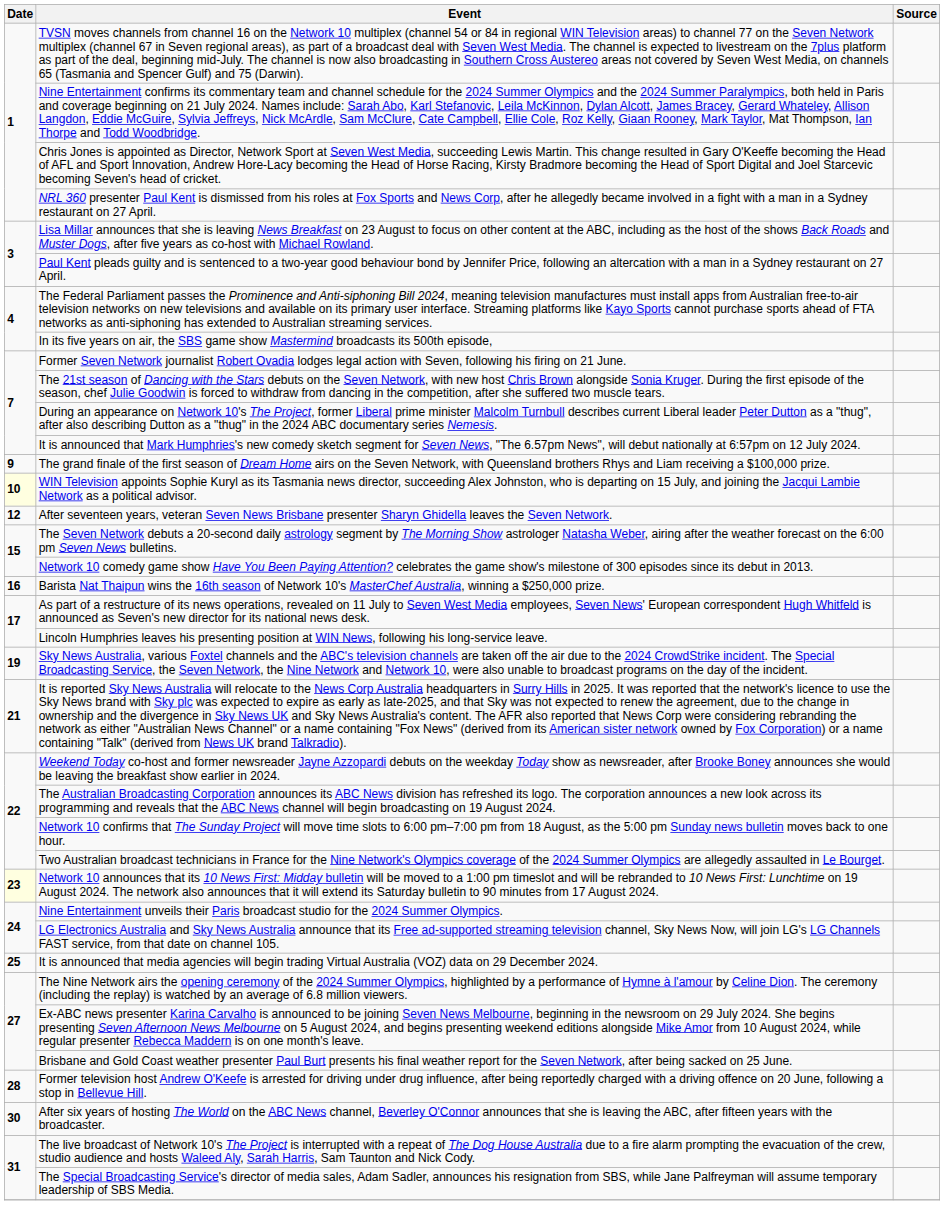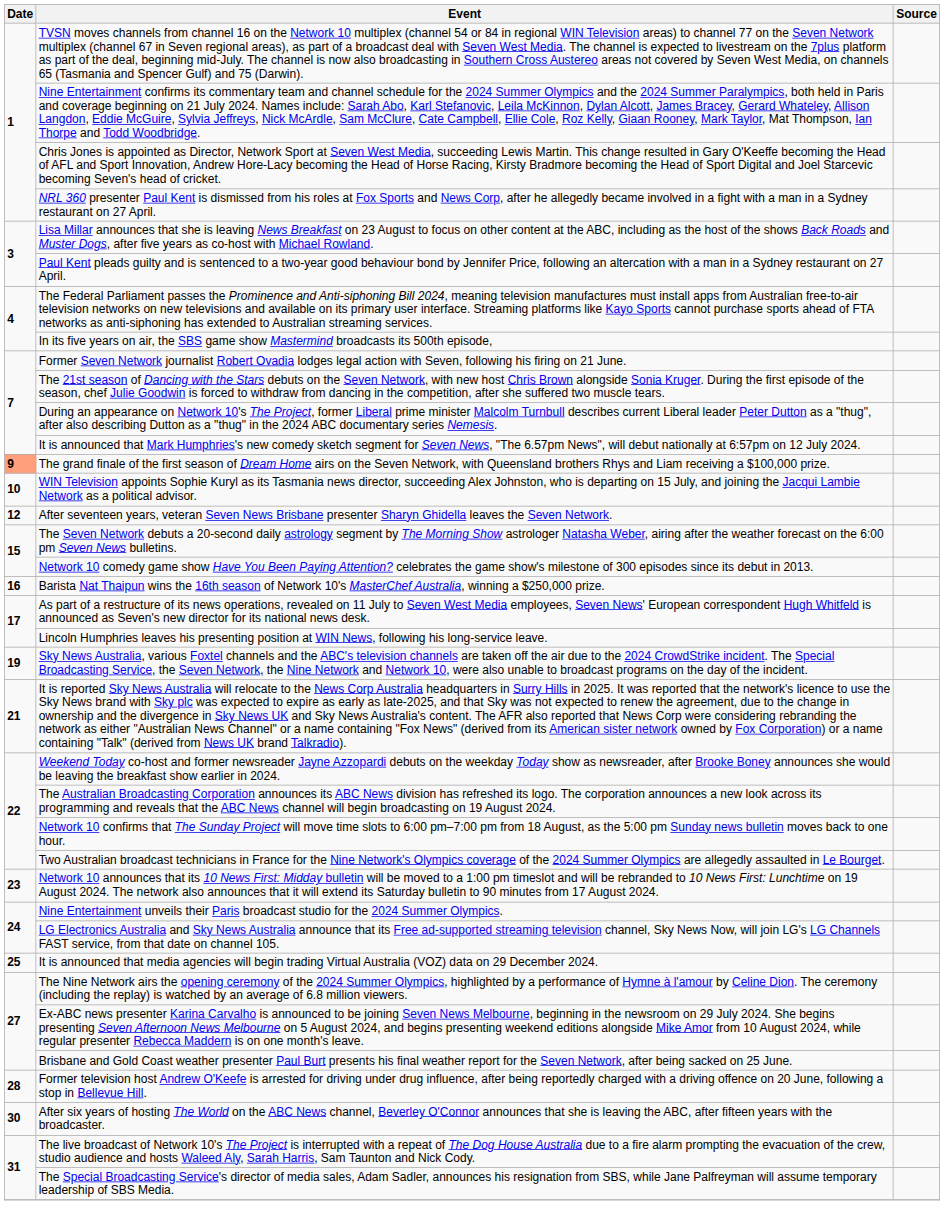(10, 463) no background -> (10, 463) lightsalmon background
(14, 489) lightyellow background -> (14, 489) no background
(14, 885) lightyellow background -> (14, 885) no background
